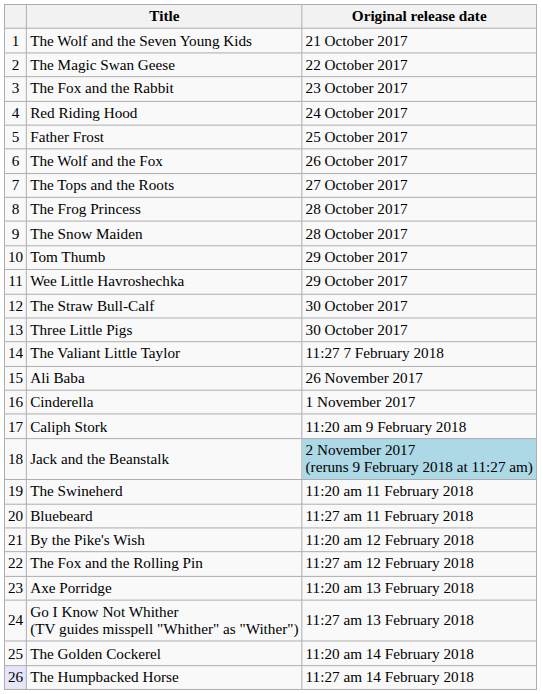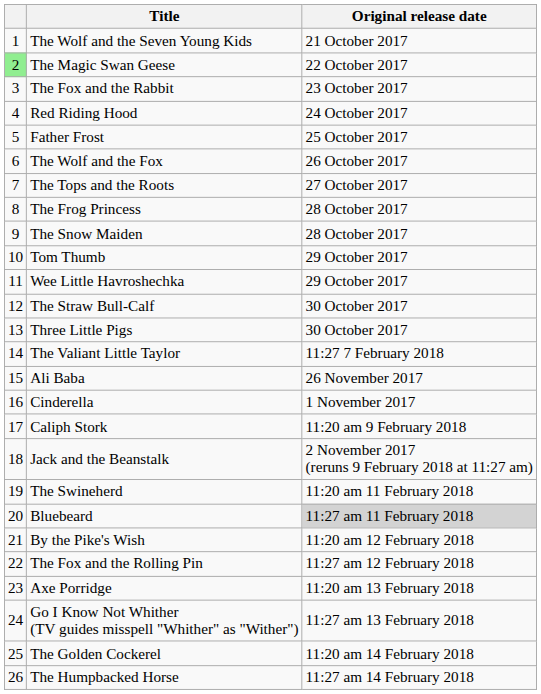(16, 64) no background -> (16, 64) lightgreen background
(419, 459) lightblue background -> (419, 459) no background
(389, 515) no background -> (389, 515) lightgrey background
(16, 677) lavender background -> (16, 677) no background
